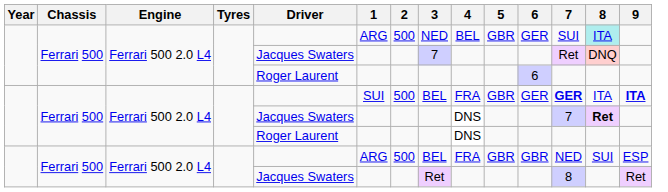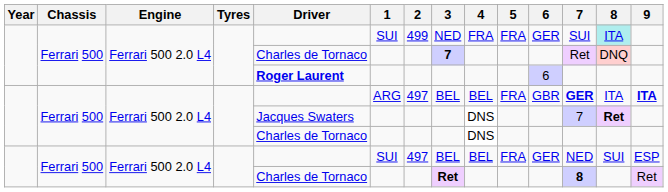(374, 35) ARG -> (387, 35) SUI
(404, 35) 500 -> (418, 35) 499
(468, 35) BEL -> (481, 35) FRA
(501, 35) GBR -> (513, 35) FRA
(305, 55) Jacques Swaters -> (312, 55) Charles de Tornaco
(434, 55) normal -> (448, 55) bold
(297, 76) normal -> (300, 76) bold
(374, 96) SUI -> (387, 96) ARG
(404, 96) 500 -> (418, 96) 497
(468, 96) FRA -> (481, 96) BEL
(501, 96) GBR -> (513, 96) FRA
(535, 96) GER -> (546, 96) GBR
(297, 136) Roger Laurent -> (312, 136) Charles de Tornaco
(374, 157) ARG -> (387, 157) SUI
(404, 157) 500 -> (418, 157) 497
(468, 157) FRA -> (481, 157) BEL
(501, 157) GBR -> (513, 157) FRA
(535, 157) GBR -> (546, 157) GER
(305, 177) Jacques Swaters -> (312, 177) Charles de Tornaco
(434, 177) normal -> (448, 177) bold
(568, 177) normal -> (580, 177) bold
